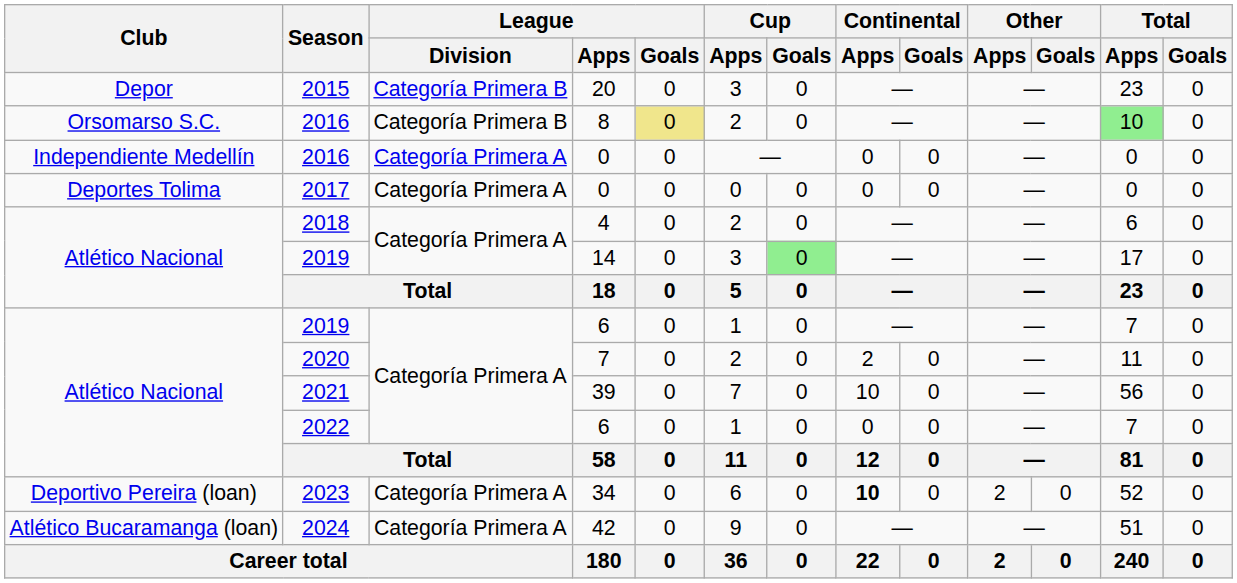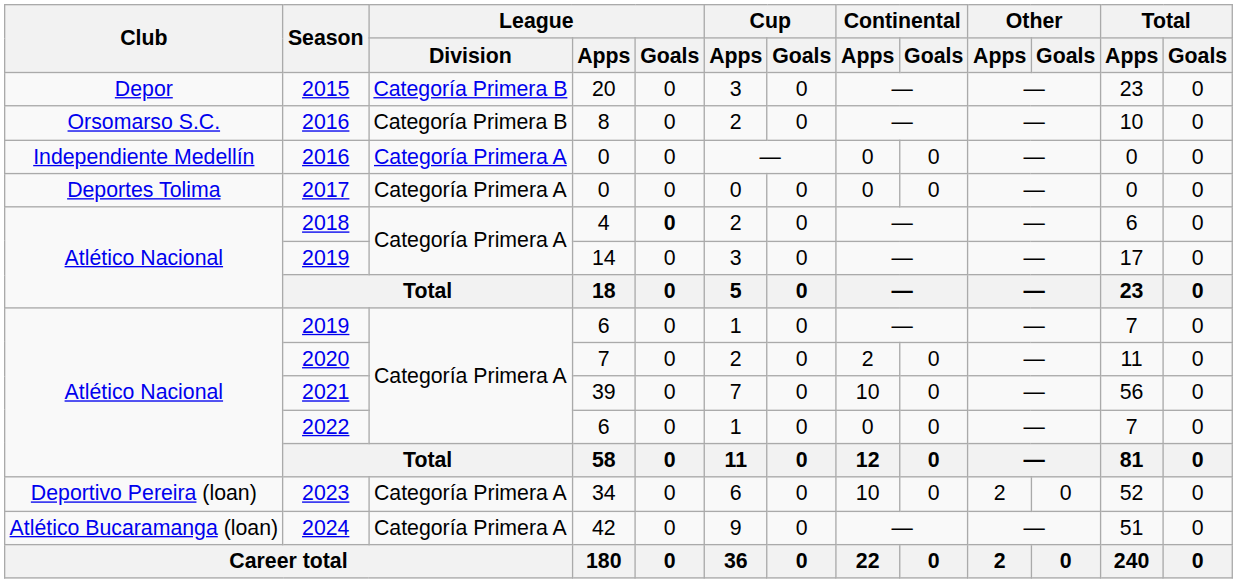(670, 122) khaki background -> (670, 122) no background
(1132, 122) lightgreen background -> (1132, 122) no background
(670, 223) normal -> (670, 223) bold
(802, 257) lightgreen background -> (802, 257) no background
(868, 493) bold -> (868, 493) normal
